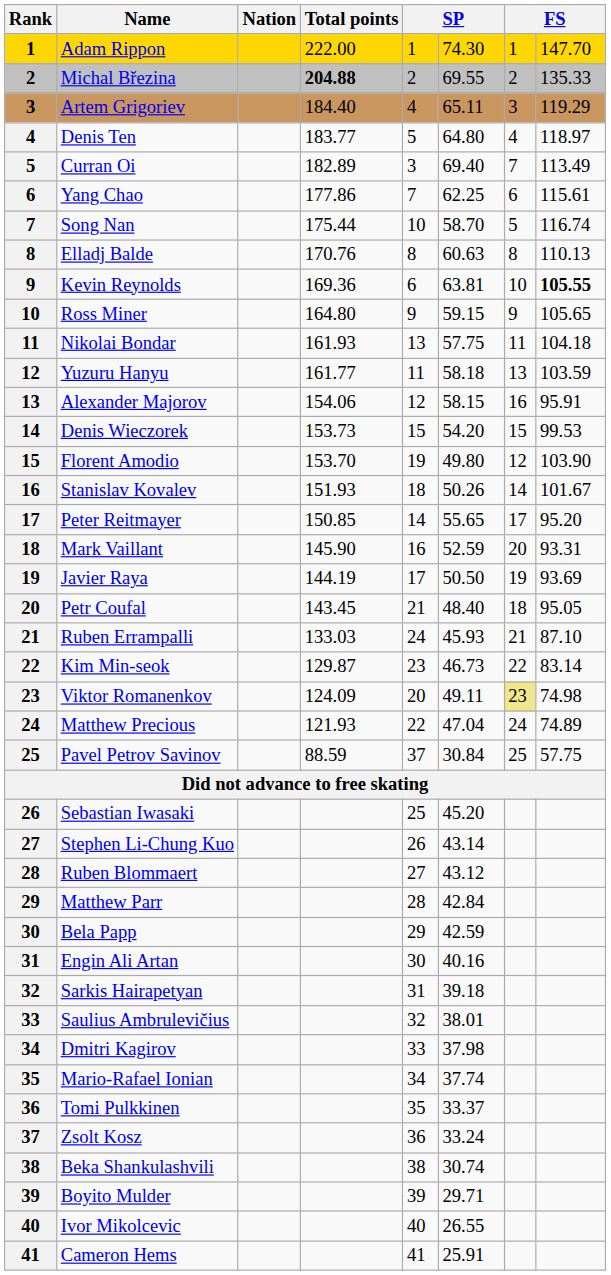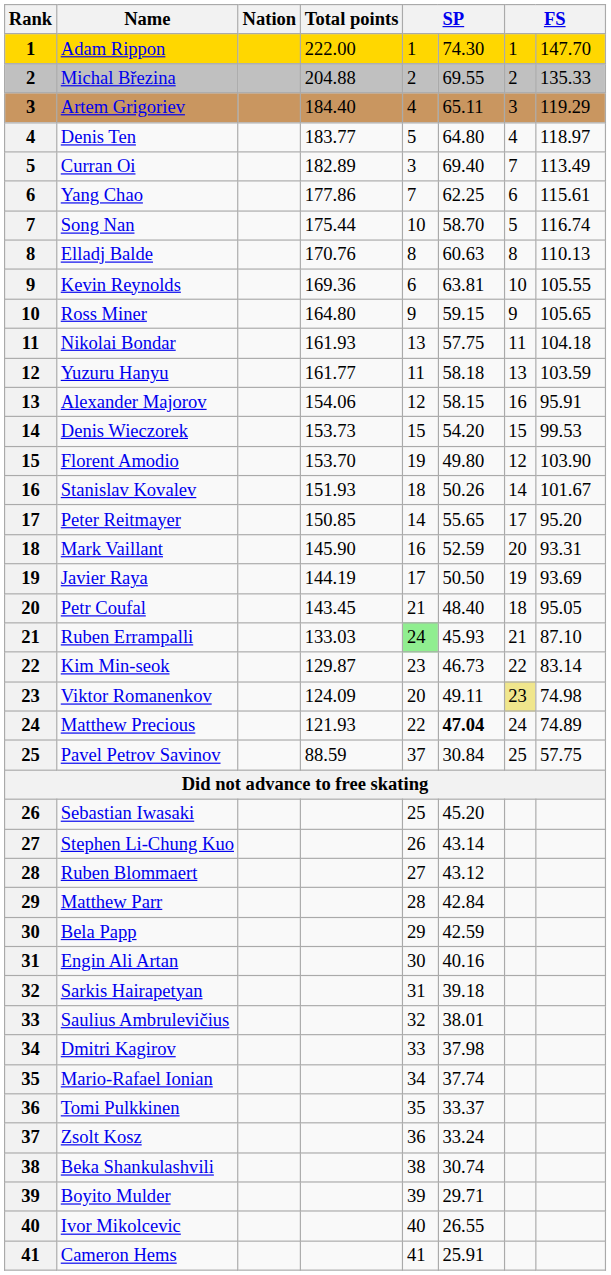(330, 78) bold -> (330, 78) normal
(566, 284) bold -> (566, 284) normal
(416, 637) no background -> (416, 637) lightgreen background
(463, 725) normal -> (463, 725) bold
